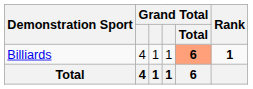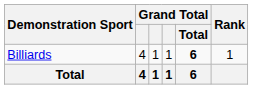(193, 55) lightsalmon background -> (193, 55) no background
(230, 55) bold -> (230, 55) normal
